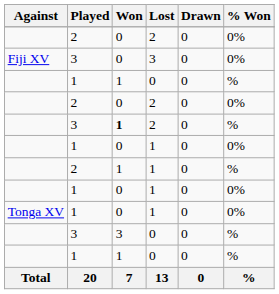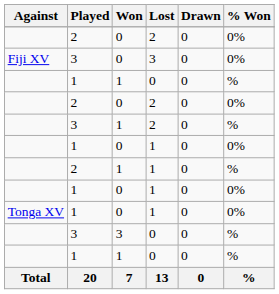(119, 124) bold -> (119, 124) normal
